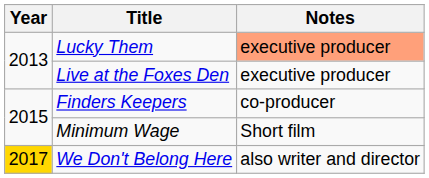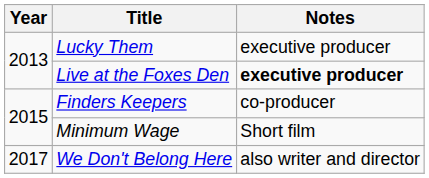(315, 46) lightsalmon background -> (315, 46) no background
(315, 74) normal -> (322, 74) bold
(28, 159) gold background -> (28, 159) no background
